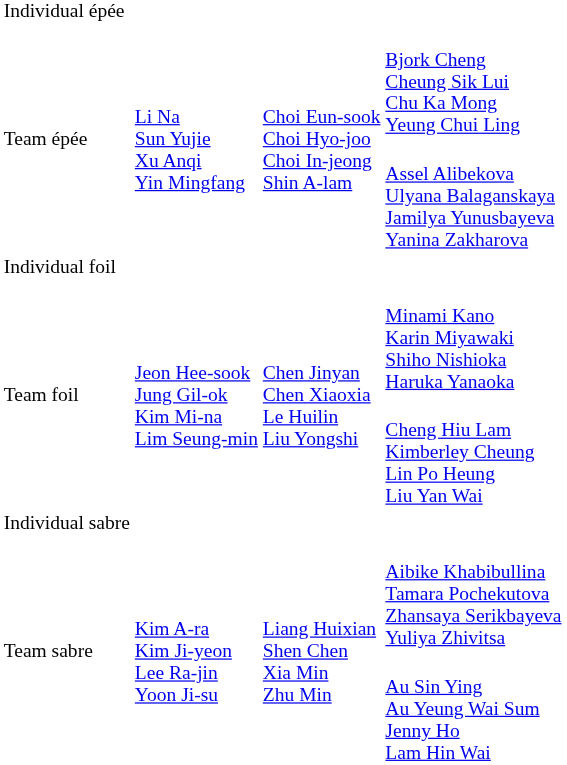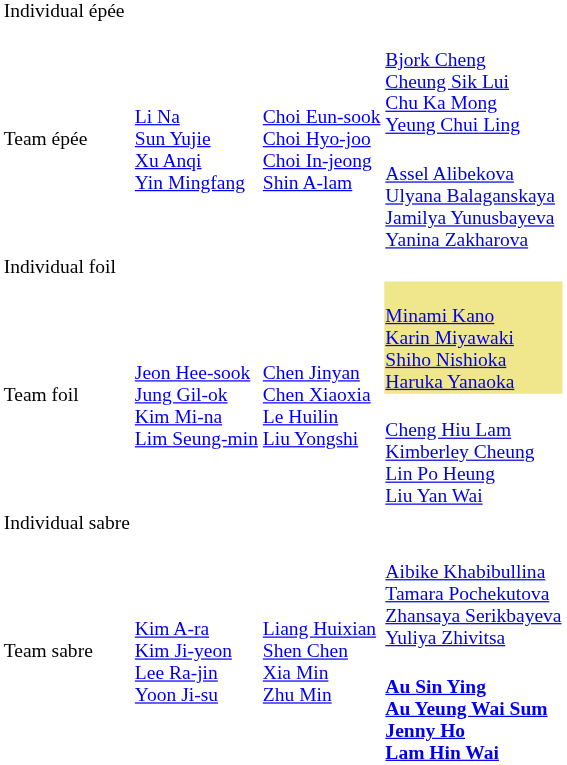(450, 348) no background -> (450, 348) khaki background
(462, 719) normal -> (466, 719) bold
